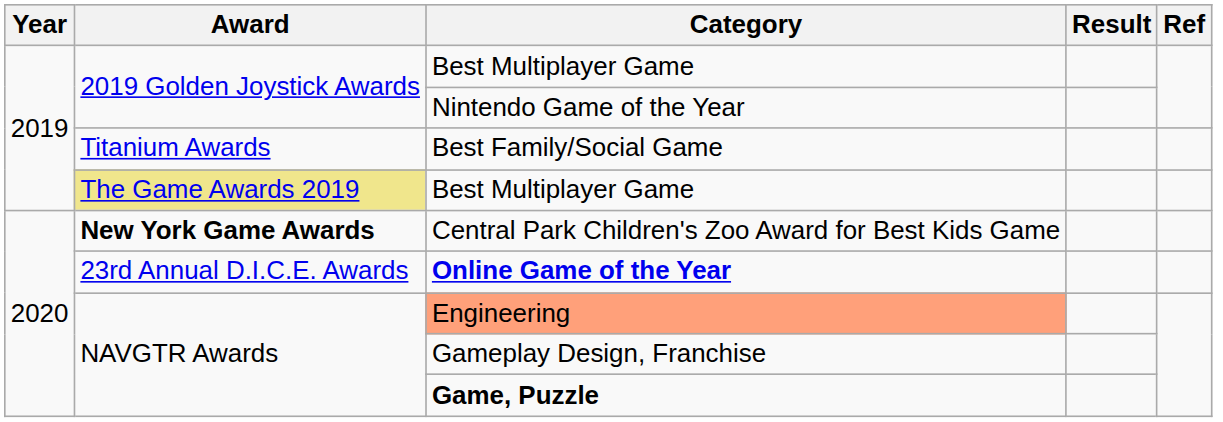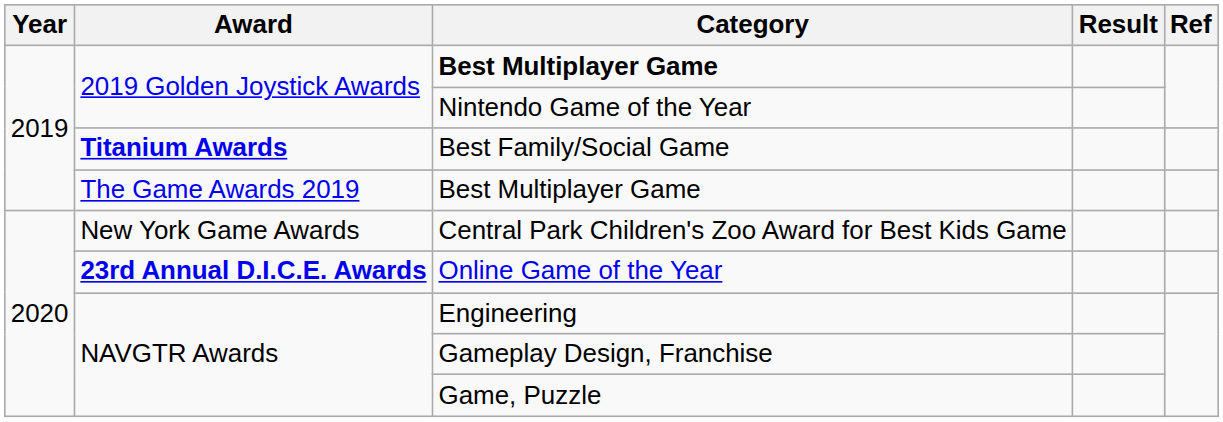(563, 66) normal -> (578, 66) bold
(175, 148) normal -> (184, 148) bold
(220, 189) khaki background -> (220, 189) no background
(228, 230) bold -> (220, 230) normal
(244, 271) normal -> (253, 271) bold
(581, 271) bold -> (580, 271) normal
(501, 312) lightsalmon background -> (508, 312) no background
(515, 395) bold -> (520, 395) normal
